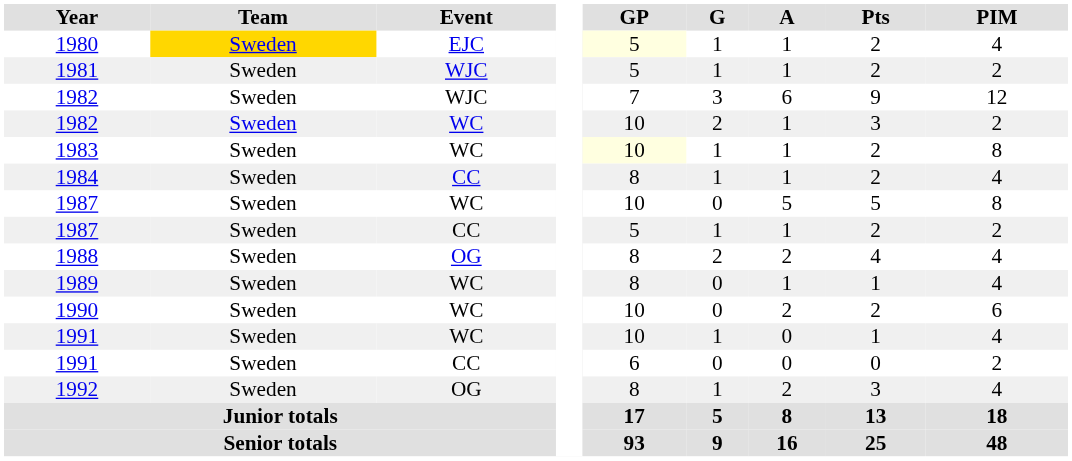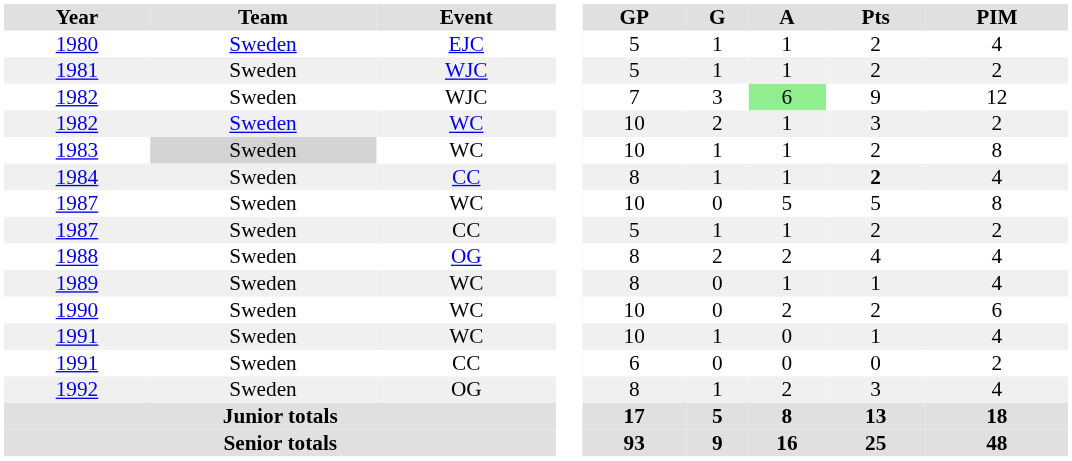(263, 43) gold background -> (263, 43) no background
(634, 43) lightyellow background -> (634, 43) no background
(787, 96) no background -> (787, 96) lightgreen background
(263, 150) no background -> (263, 150) lightgrey background
(634, 150) lightyellow background -> (634, 150) no background
(876, 176) normal -> (876, 176) bold
